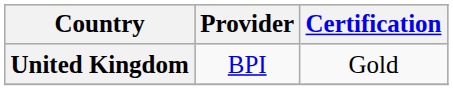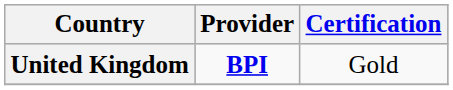(247, 63) normal -> (247, 63) bold
